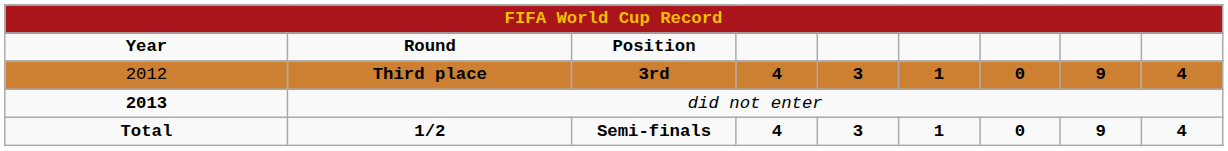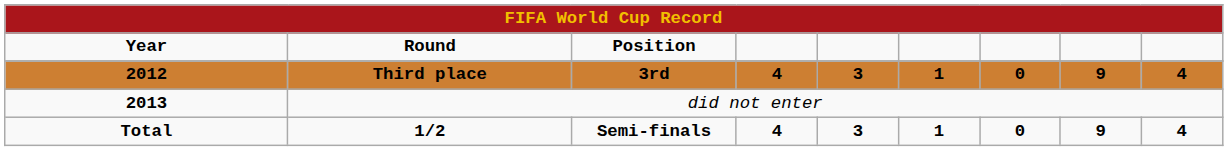(146, 75) normal -> (146, 75) bold
